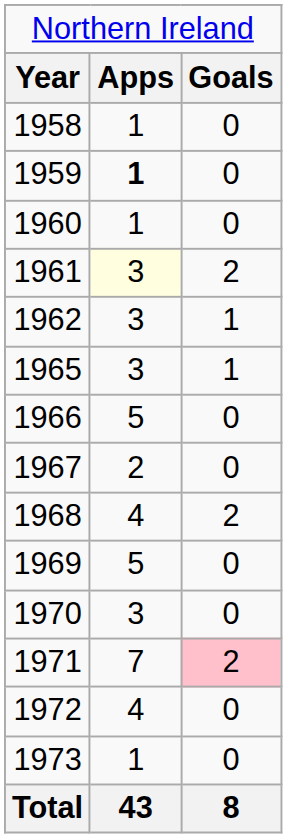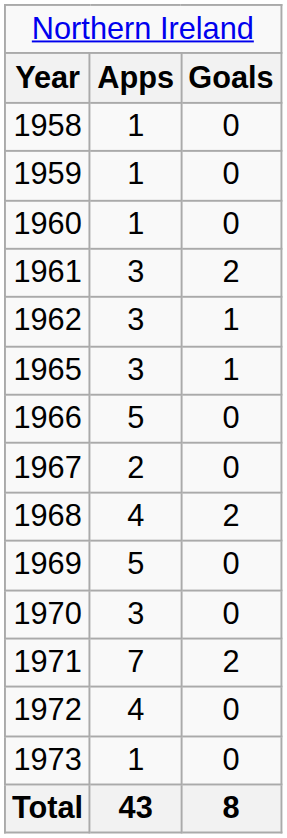(136, 175) bold -> (136, 175) normal
(136, 272) lightyellow background -> (136, 272) no background
(231, 662) pink background -> (231, 662) no background
